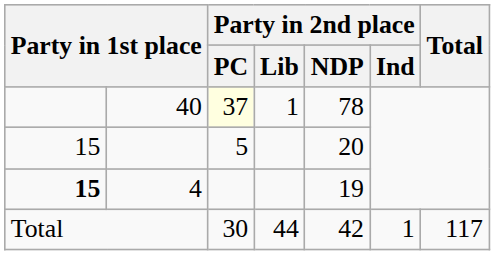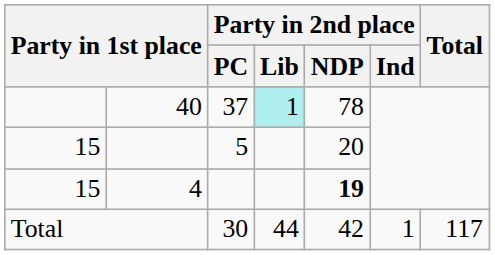(235, 106) lightyellow background -> (235, 106) no background
(292, 106) no background -> (292, 106) paleturquoise background
(87, 188) bold -> (87, 188) normal
(351, 188) normal -> (351, 188) bold
